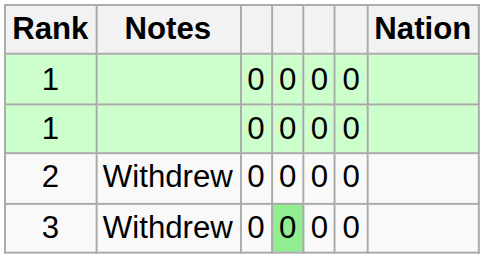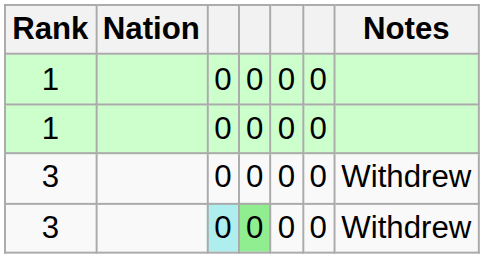columns swapped: (423, 29) <-> (168, 29)
(50, 177) 2 -> (50, 177) 3
(256, 227) no background -> (223, 227) paleturquoise background
